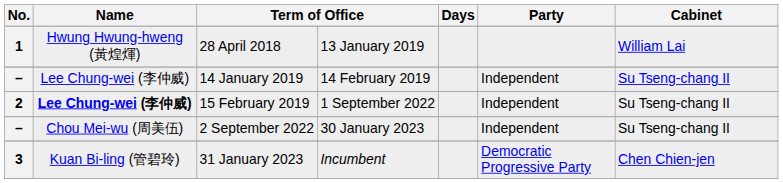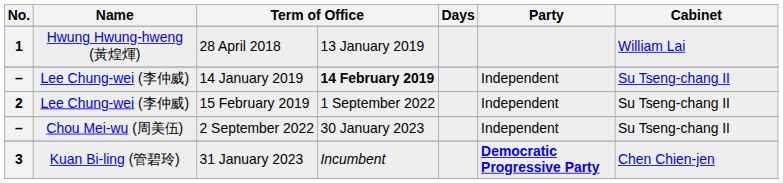(375, 79) normal -> (377, 79) bold
(115, 103) bold -> (115, 103) normal
(536, 159) normal -> (540, 159) bold
